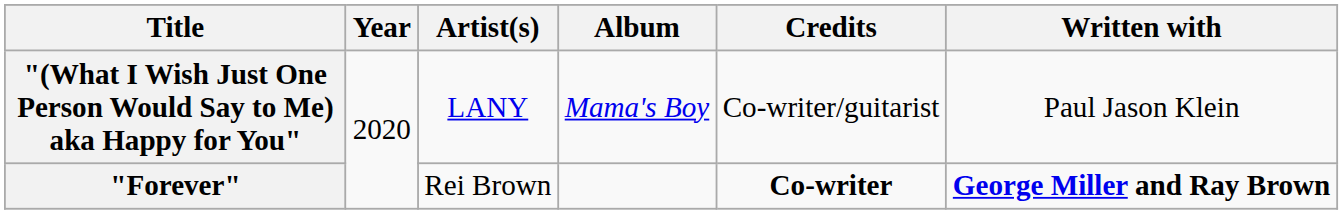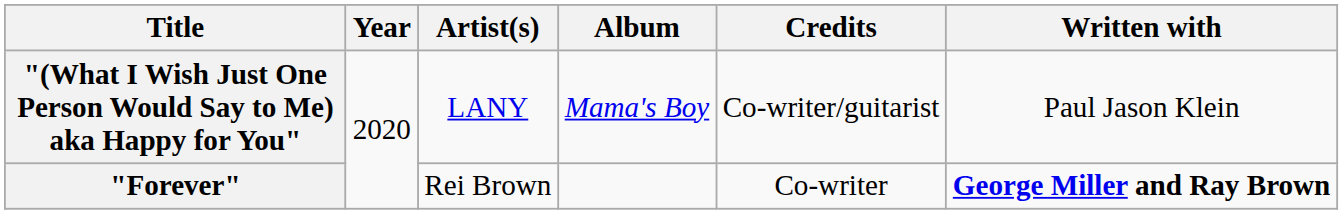(831, 185) bold -> (831, 185) normal
